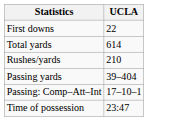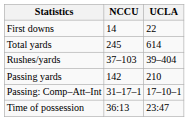+ column: (124, 12)
(114, 60) 210 -> (161, 60) 39–404
(121, 76) 39–404 -> (154, 76) 210
